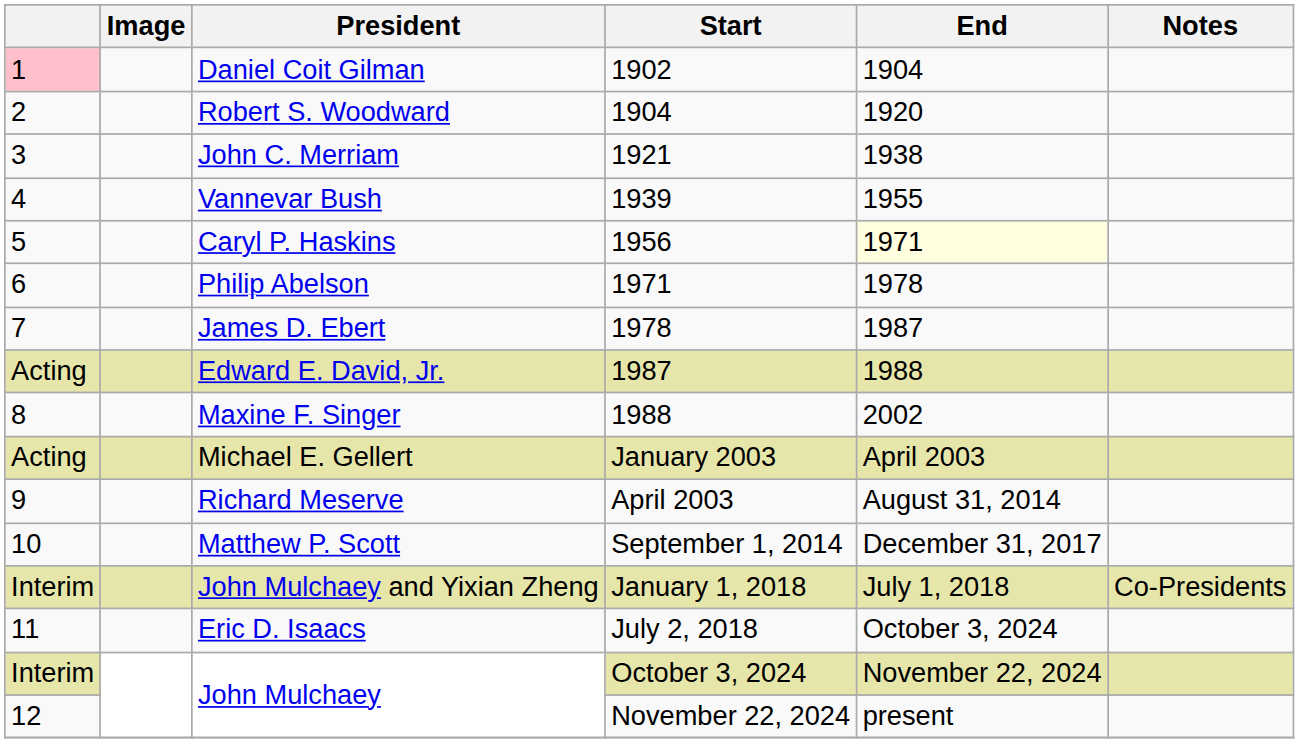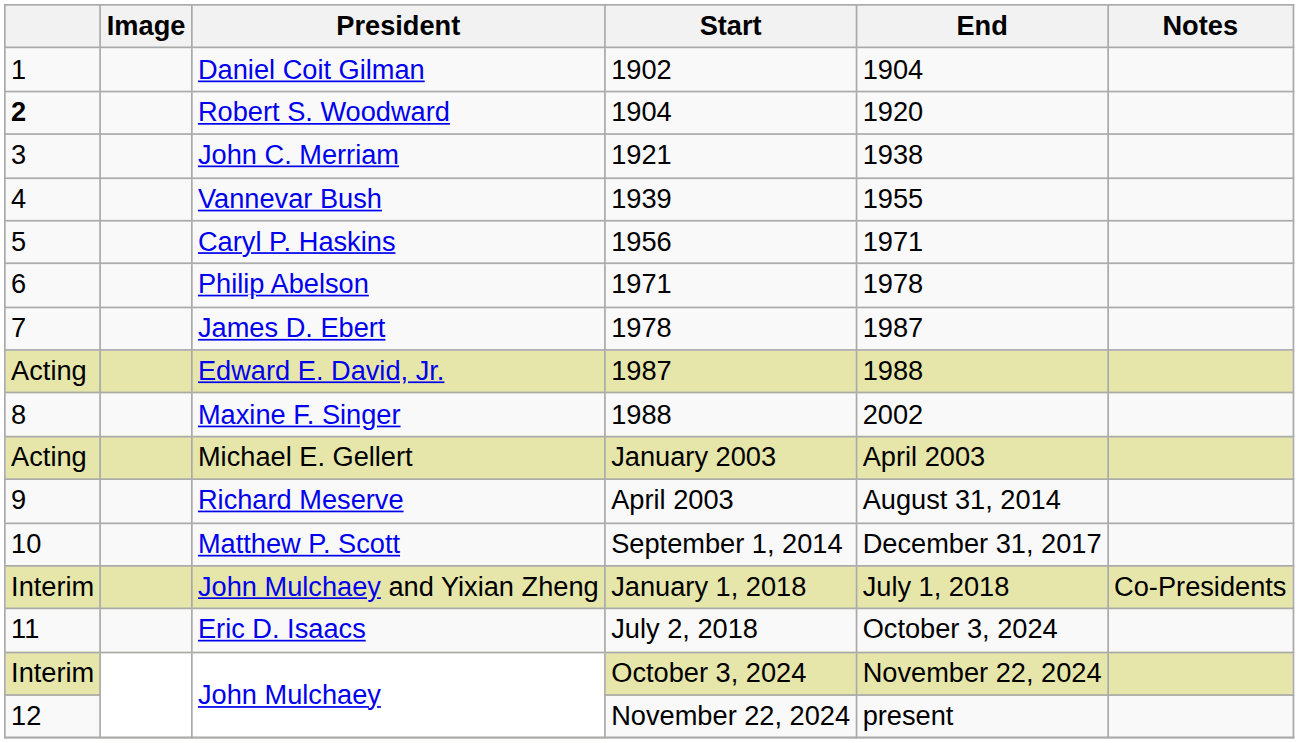(19, 69) pink background -> (19, 69) no background
(19, 112) normal -> (19, 112) bold
(893, 241) lightyellow background -> (893, 241) no background
